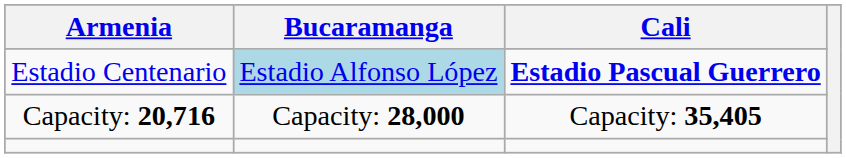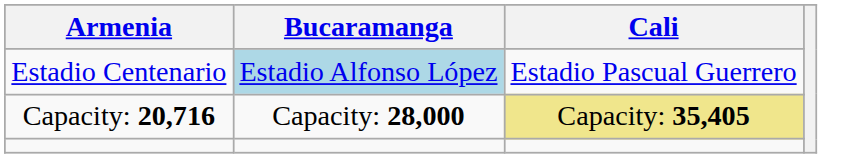(666, 71) bold -> (654, 71) normal
(666, 116) no background -> (654, 116) khaki background
